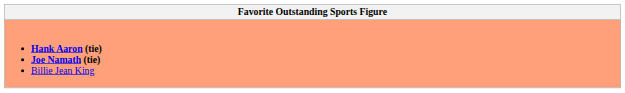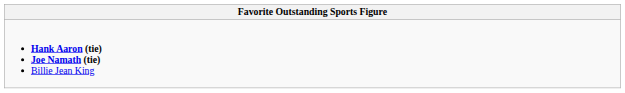(312, 59) lightsalmon background -> (312, 59) no background
